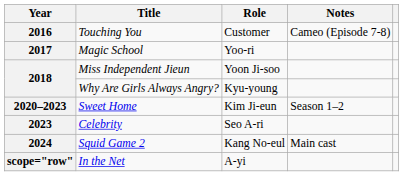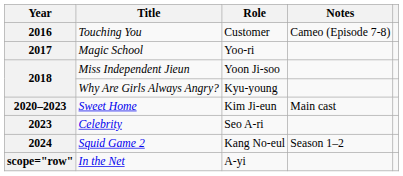(317, 106) Season 1–2 -> (313, 106) Main cast
(313, 143) Main cast -> (317, 143) Season 1–2
